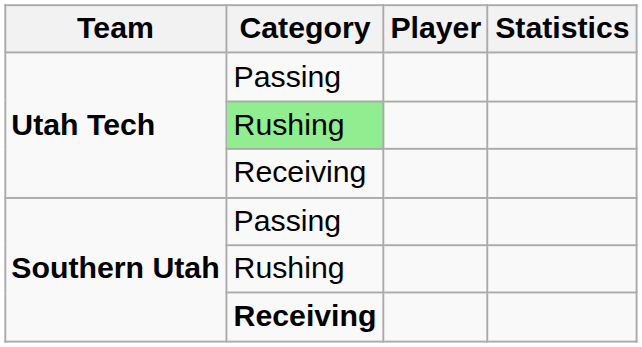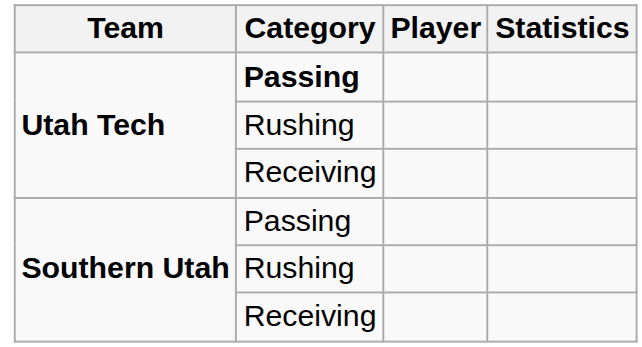(287, 76) normal -> (302, 76) bold
(289, 124) lightgreen background -> (299, 124) no background
(305, 316) bold -> (310, 316) normal
